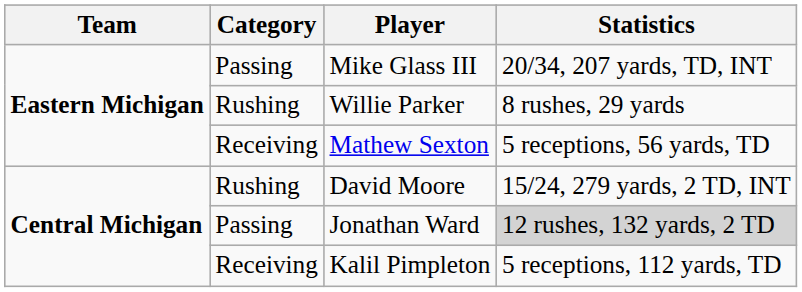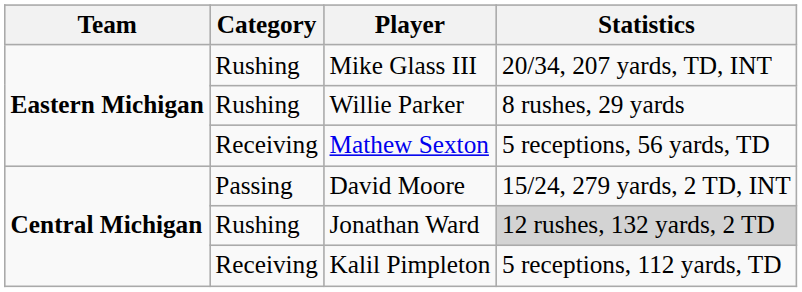(254, 64) Passing -> (258, 64) Rushing
(258, 185) Rushing -> (254, 185) Passing
(254, 225) Passing -> (258, 225) Rushing
